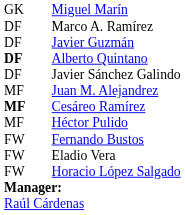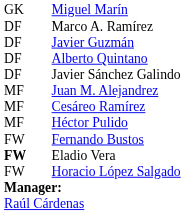(13, 58) bold -> (13, 58) normal
(15, 106) bold -> (14, 106) normal
(14, 155) normal -> (15, 155) bold
